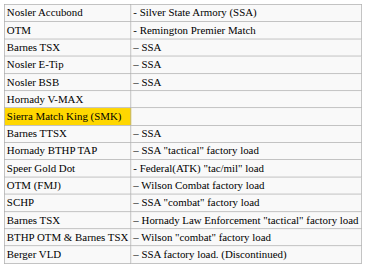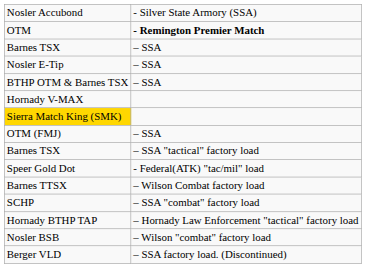(195, 30) normal -> (199, 30) bold
(33, 82) Nosler BSB -> (68, 82) BTHP OTM & Barnes TSX
(37, 133) Barnes TTSX -> (34, 133) OTM (FMJ)
(52, 151) Hornady BTHP TAP -> (33, 151) Barnes TSX
(34, 185) OTM (FMJ) -> (37, 185) Barnes TTSX
(33, 220) Barnes TSX -> (52, 220) Hornady BTHP TAP
(68, 237) BTHP OTM & Barnes TSX -> (33, 237) Nosler BSB
